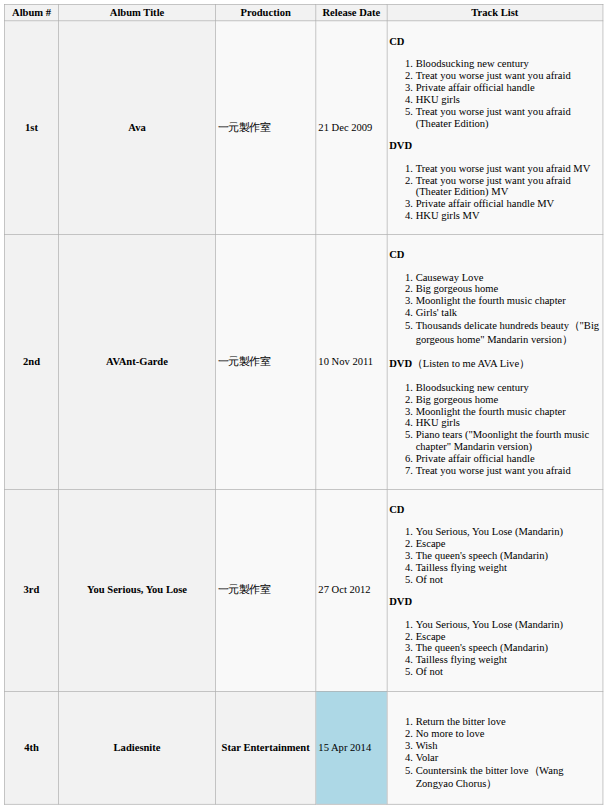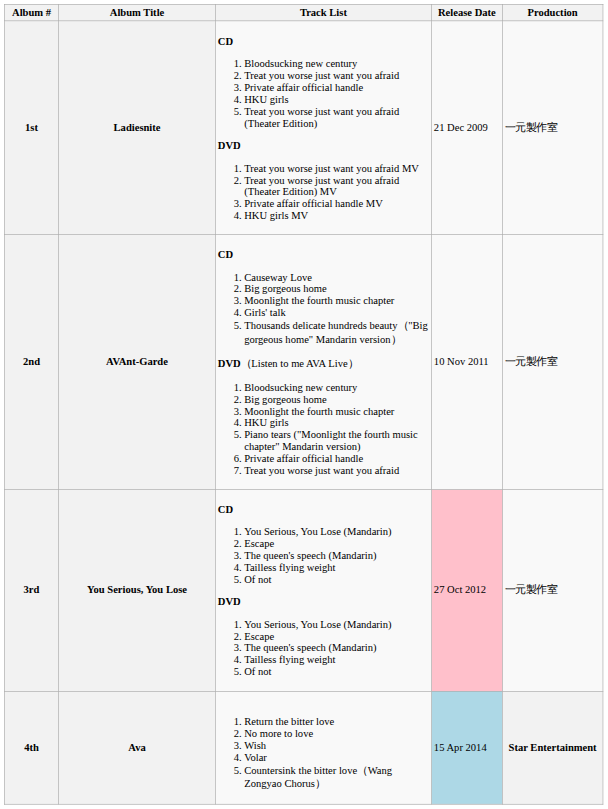columns swapped: (266, 12) <-> (495, 12)
(137, 127) Ava -> (137, 127) Ladiesnite
(344, 590) no background -> (460, 590) pink background
(137, 747) Ladiesnite -> (137, 747) Ava
